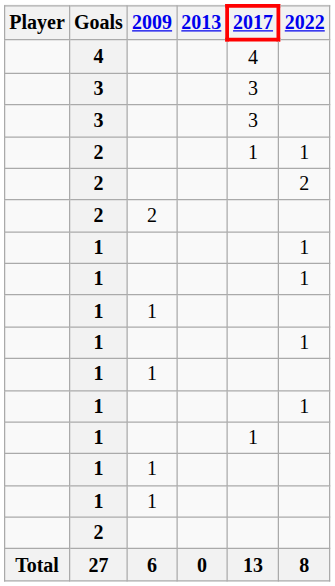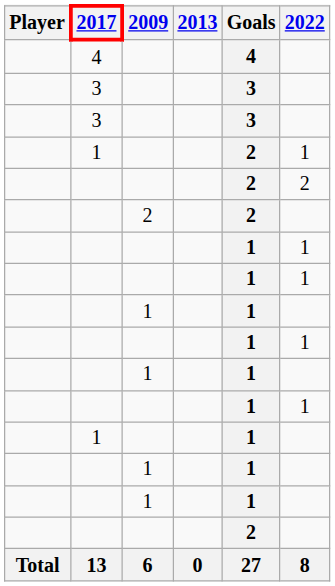columns swapped: (98, 22) <-> (253, 22)
